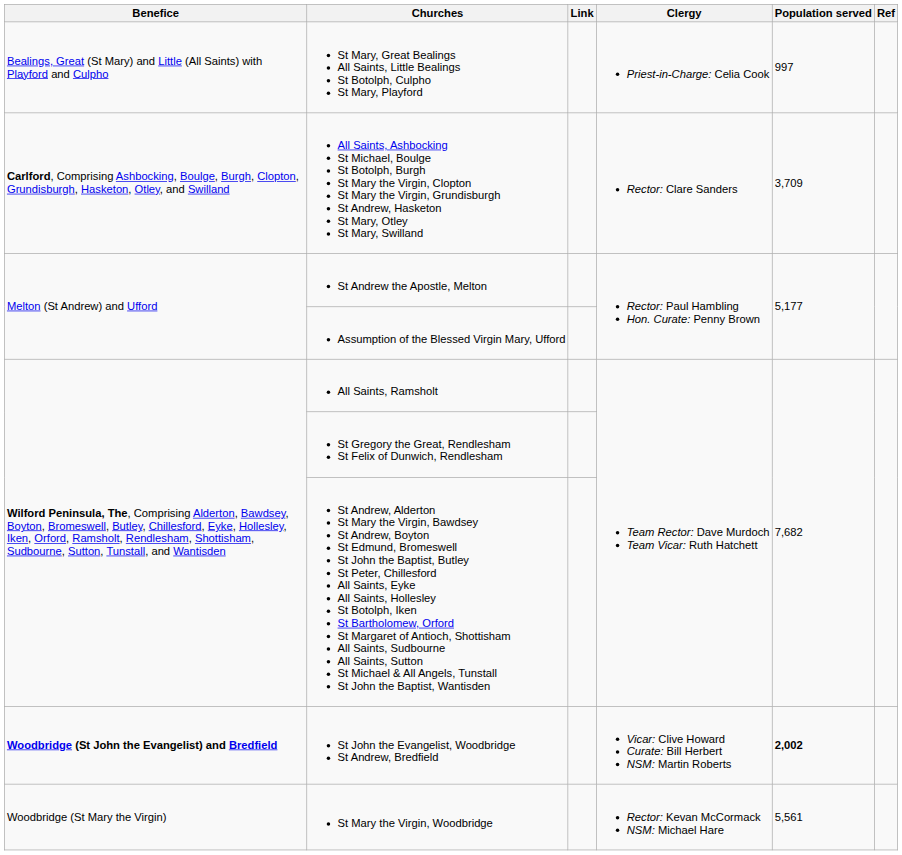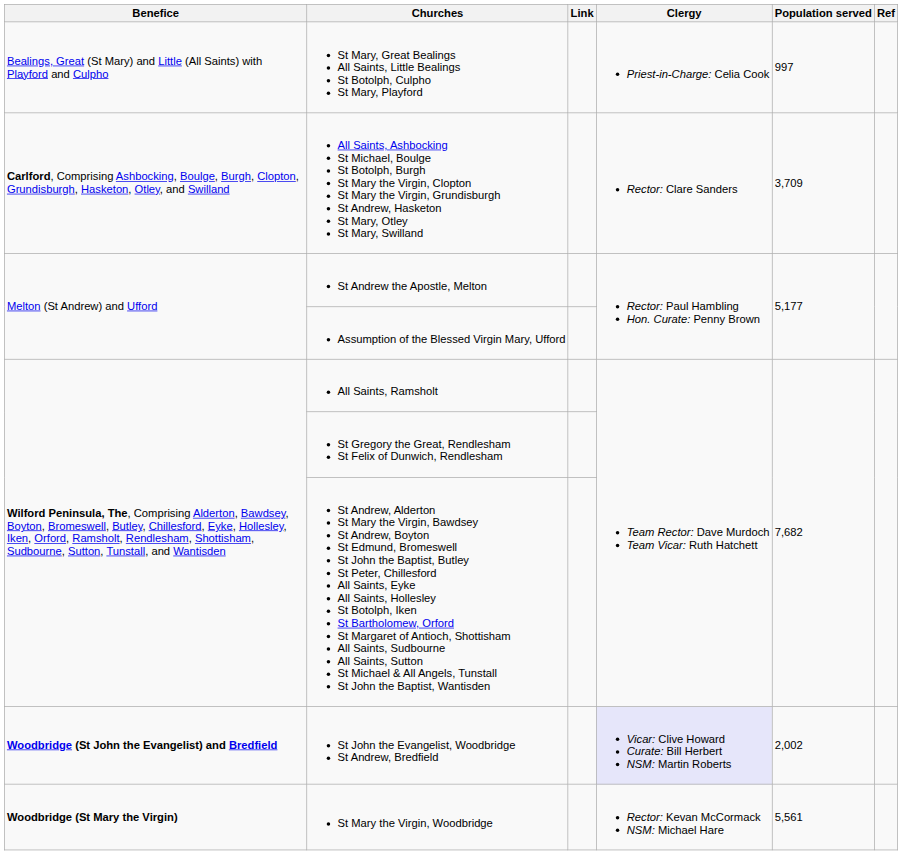(684, 752) no background -> (684, 752) lavender background
(789, 745) bold -> (789, 745) normal
(87, 817) normal -> (92, 817) bold
